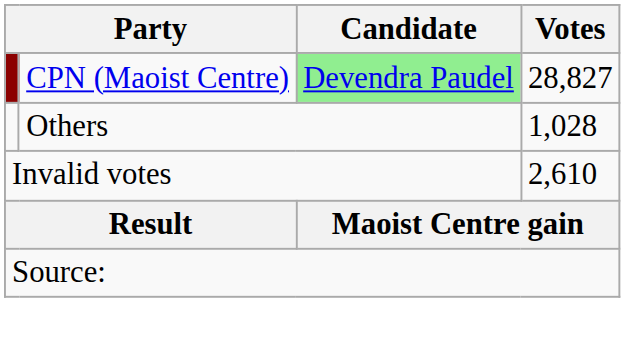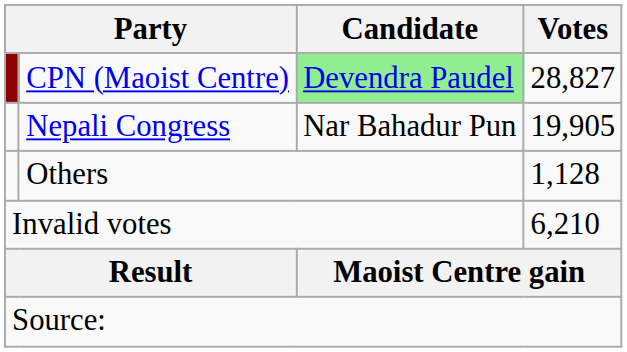+ row: (128, 126)
(563, 126) 1,028 -> (565, 175) 1,128
(563, 175) 2,610 -> (565, 223) 6,210
